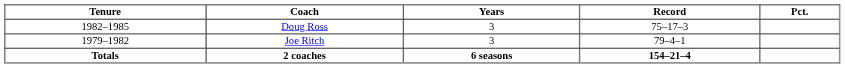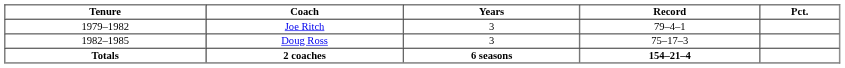rows swapped: (305, 41) <-> (305, 26)
